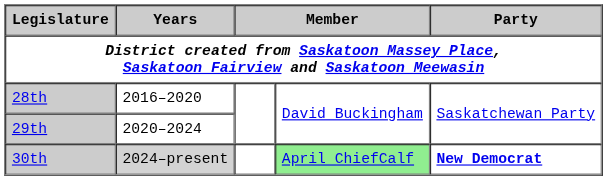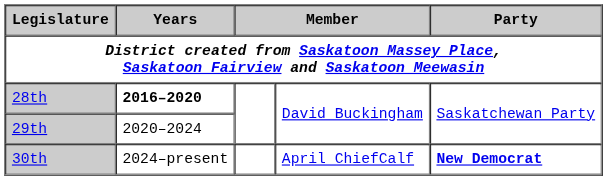(162, 98) normal -> (162, 98) bold
(175, 159) lightgrey background -> (175, 159) no background
(348, 159) lightgreen background -> (348, 159) no background
